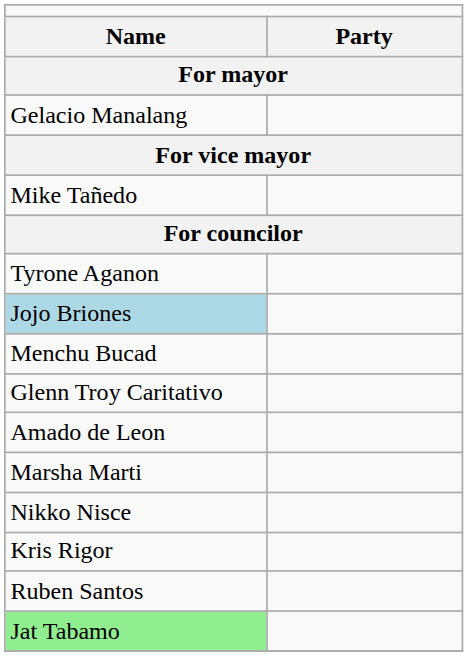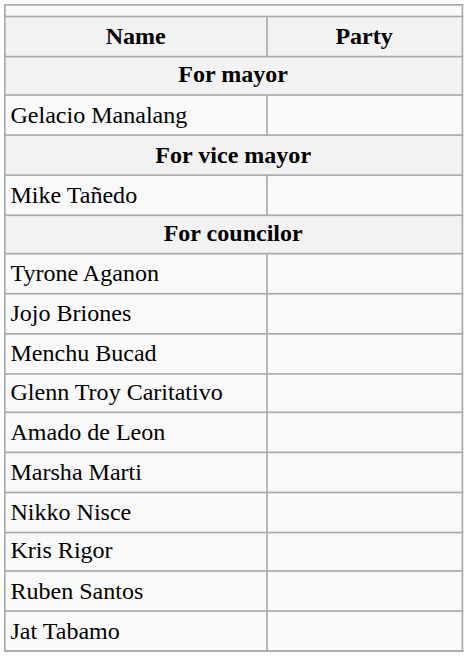(71, 313) lightblue background -> (71, 313) no background
(65, 630) lightgreen background -> (65, 630) no background
